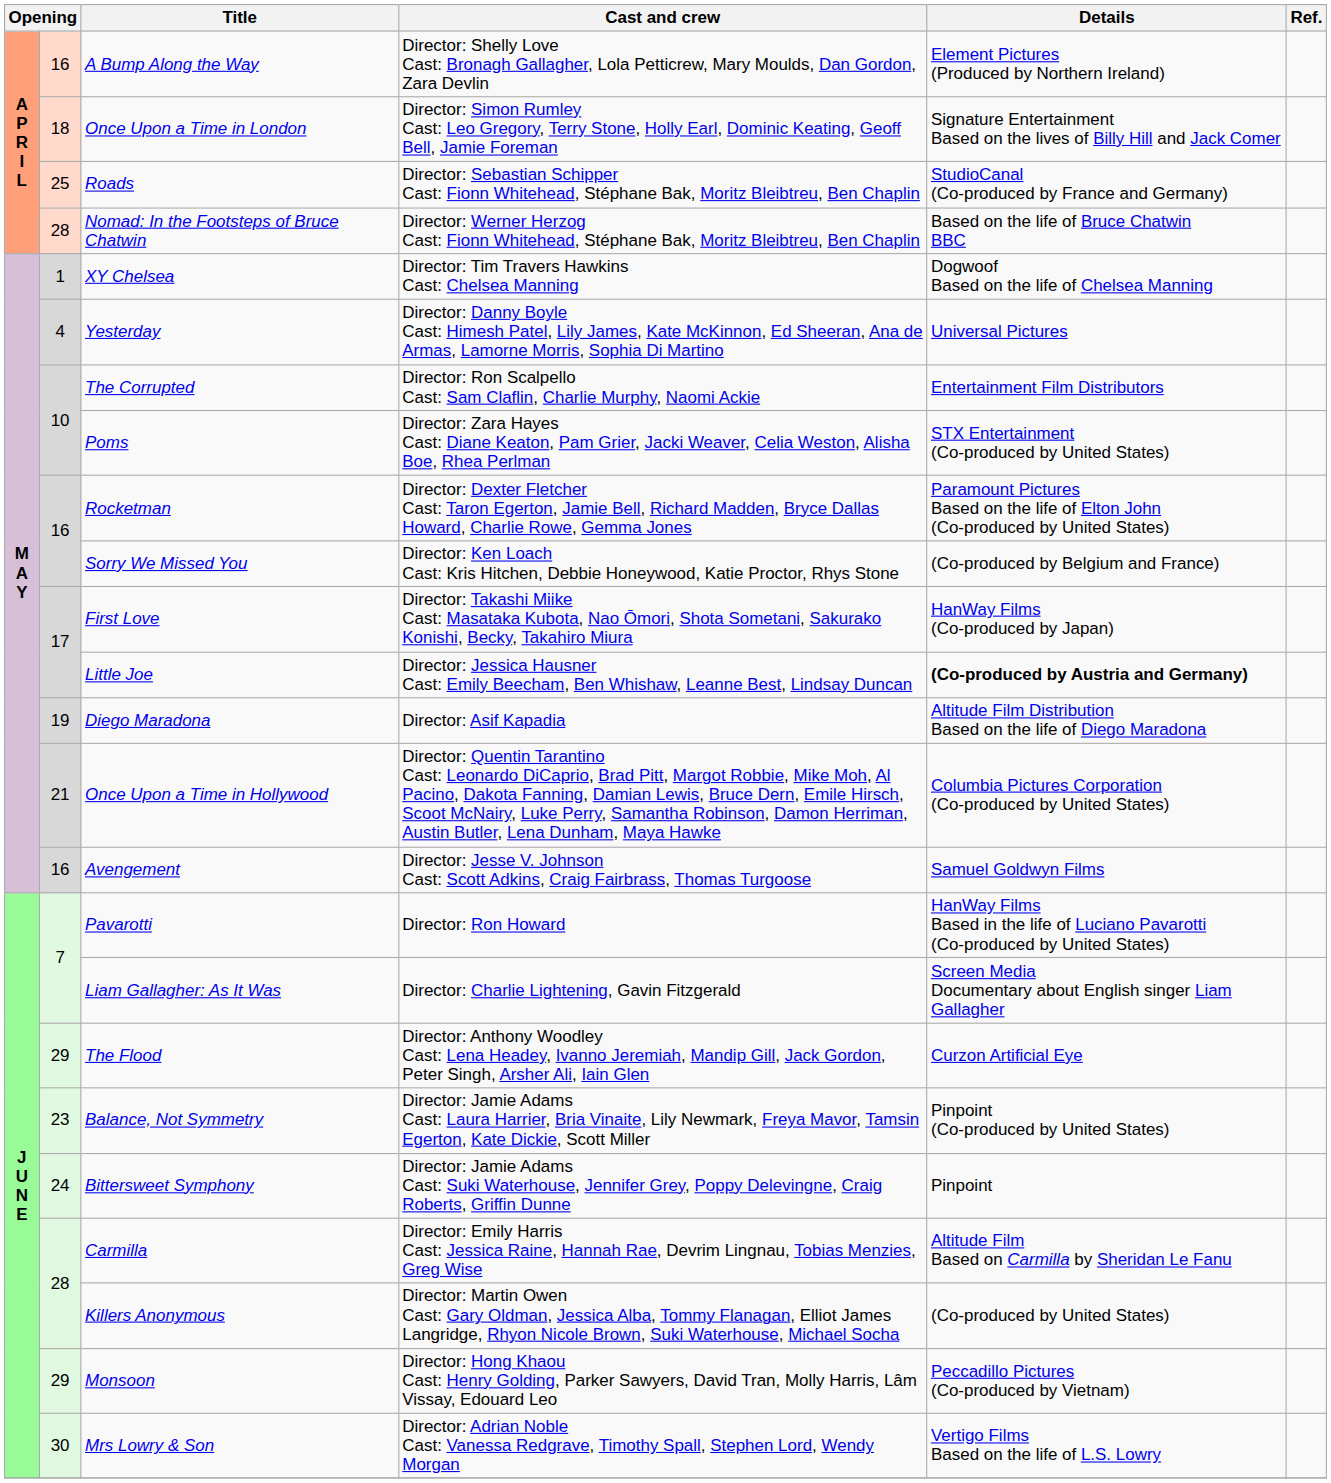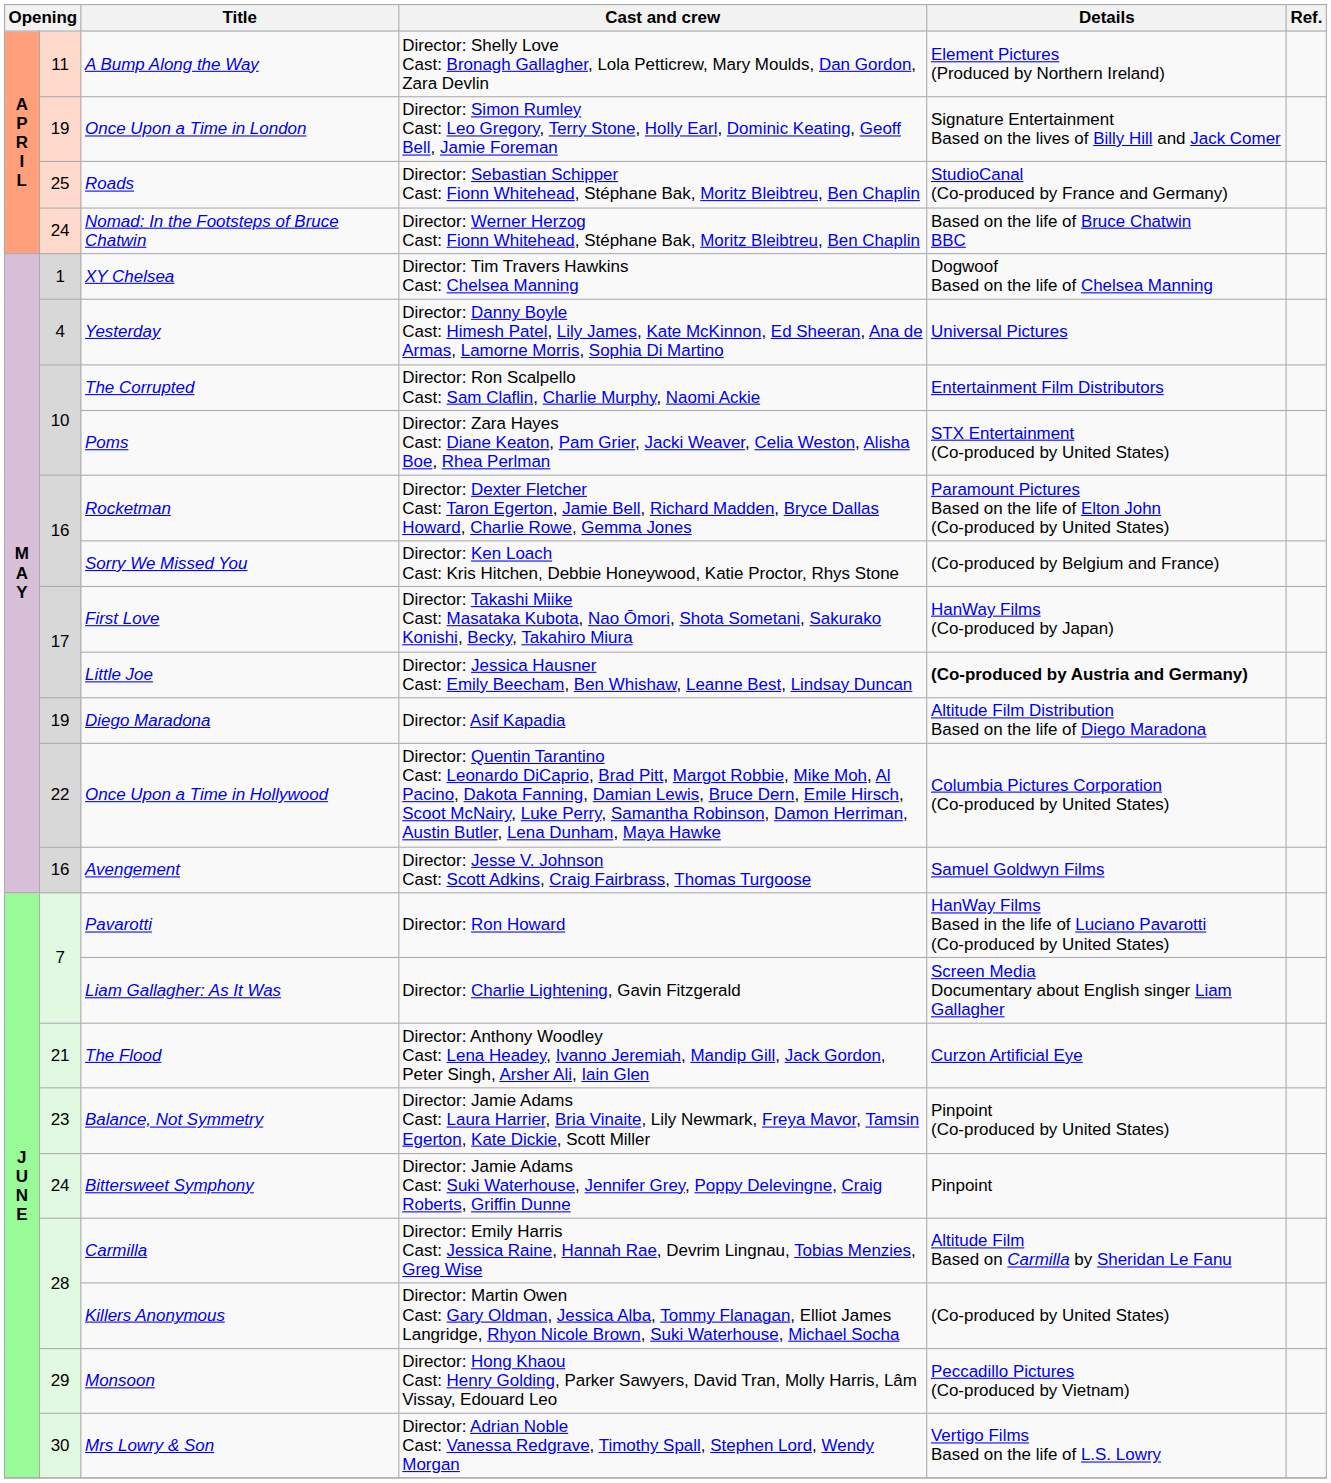(60, 63) 16 -> (60, 63) 11
(60, 128) 18 -> (60, 128) 19
(60, 230) 28 -> (60, 230) 24
(60, 795) 21 -> (60, 795) 22
(60, 1055) 29 -> (60, 1055) 21
